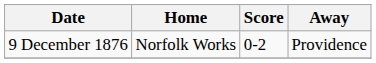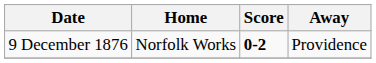(255, 44) normal -> (255, 44) bold
